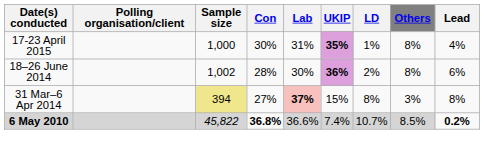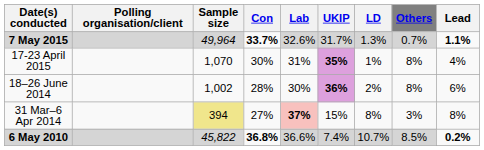+ row: (38, 40)
(221, 45) 1,000 -> (218, 62) 1,070
